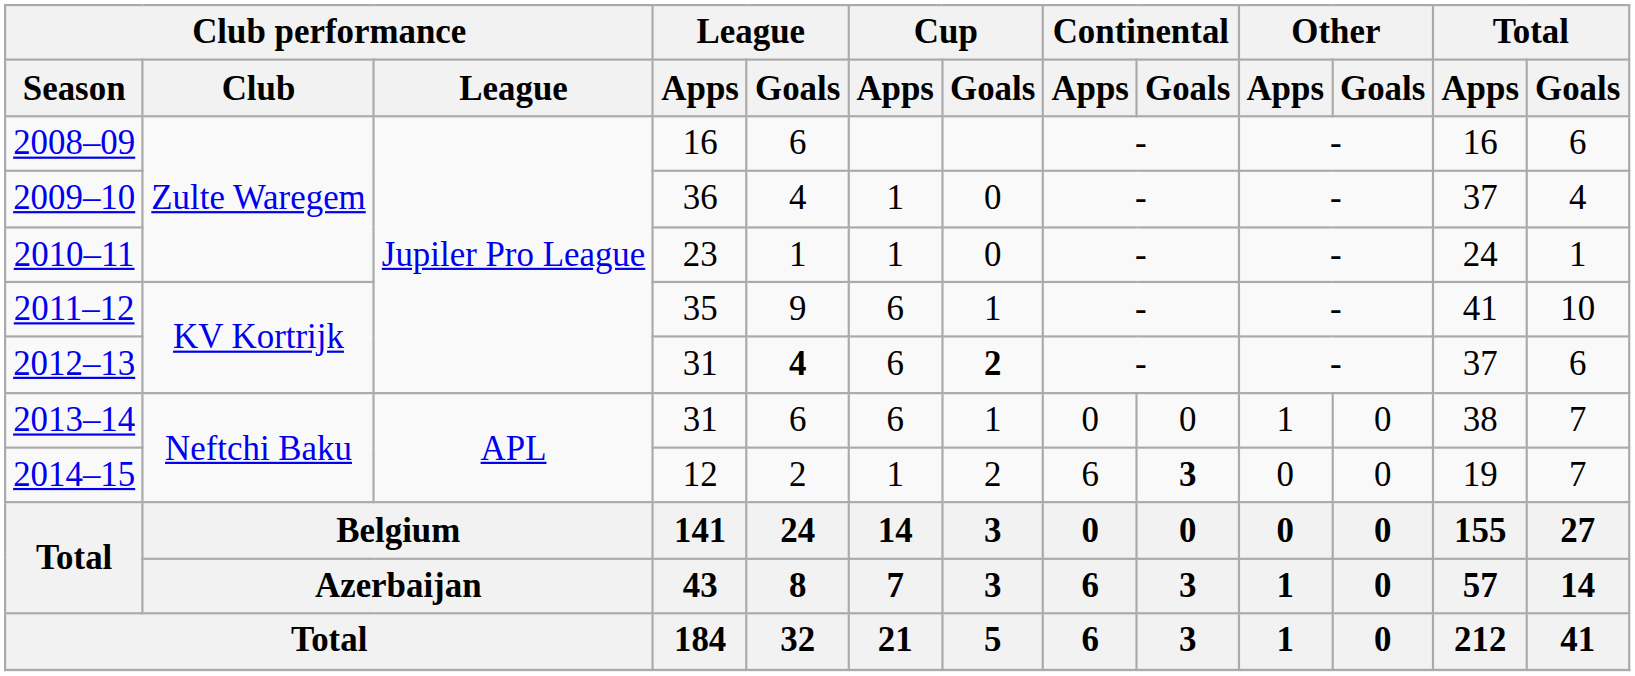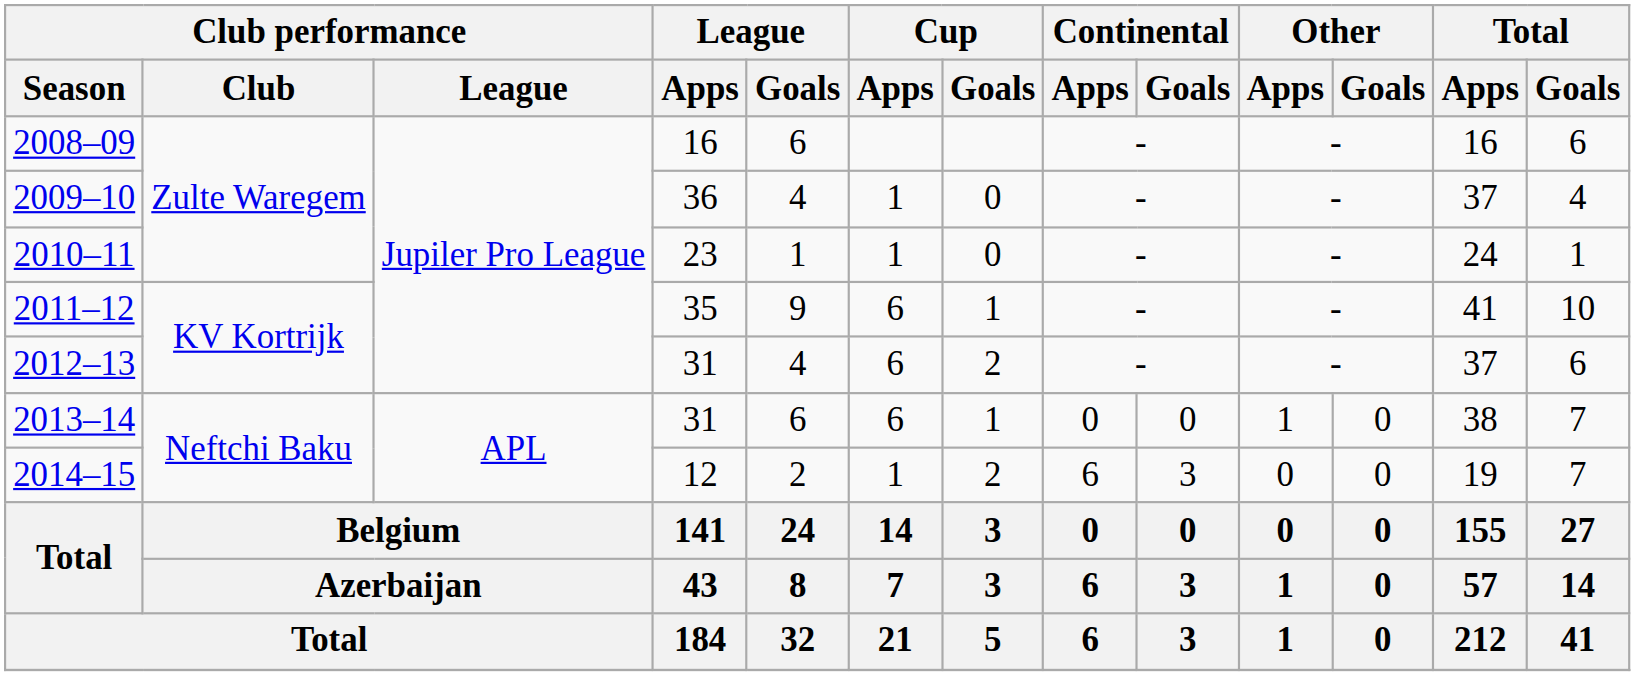(798, 364) bold -> (798, 364) normal
(993, 364) bold -> (993, 364) normal
(1188, 474) bold -> (1188, 474) normal
